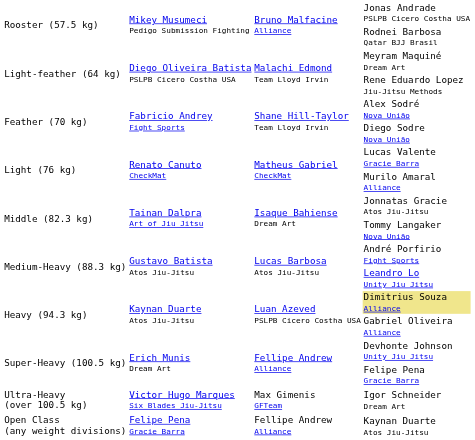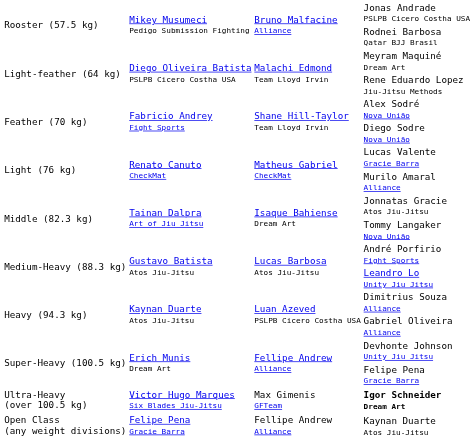(405, 302) khaki background -> (405, 302) no background
(403, 400) normal -> (403, 400) bold
